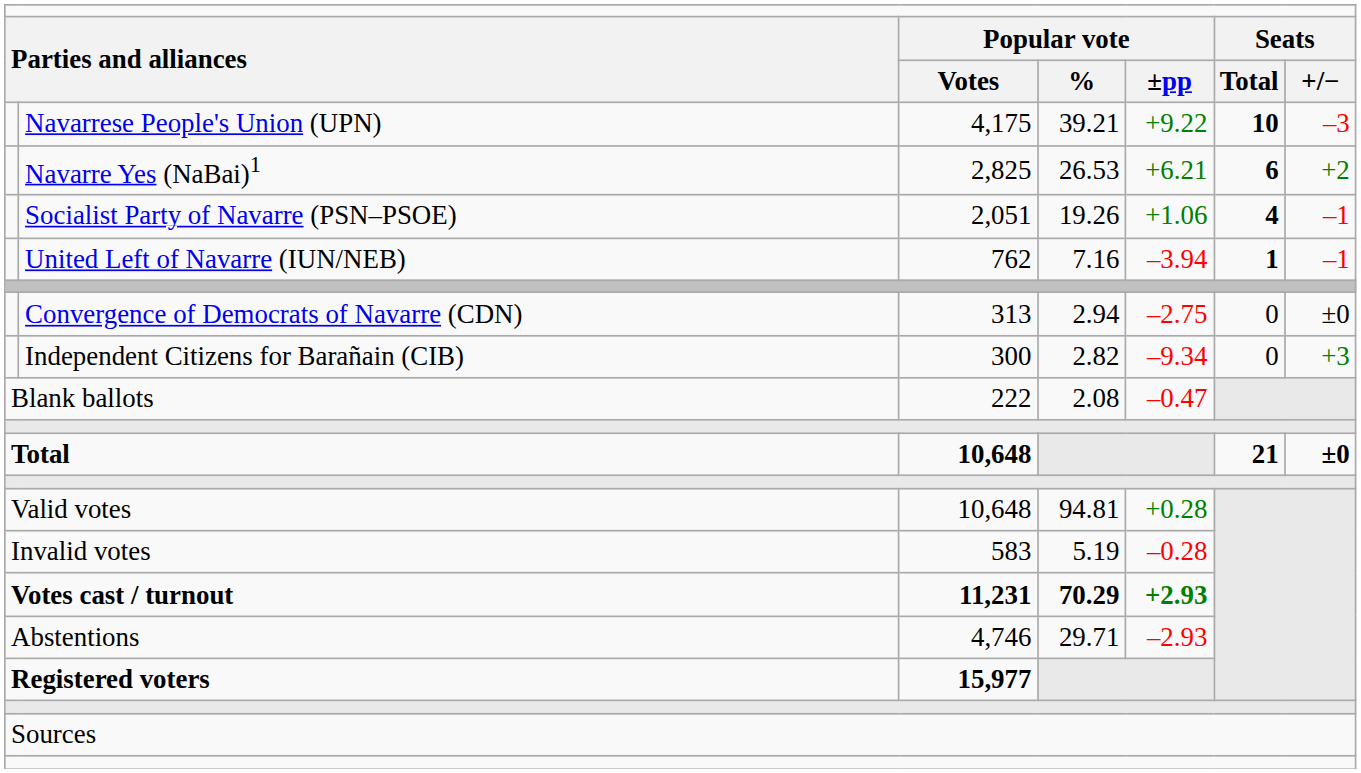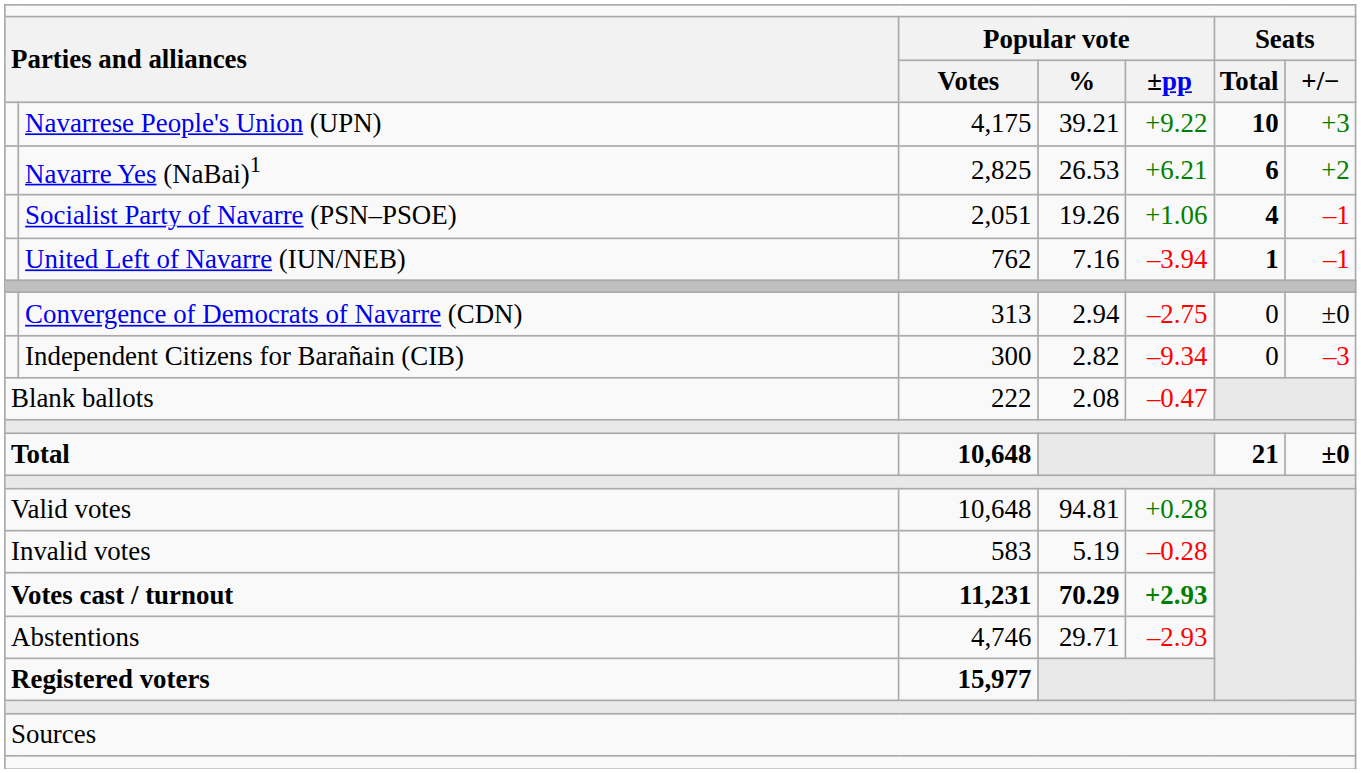(1336, 123) –3 -> (1335, 123) +3
(1335, 356) +3 -> (1336, 356) –3
